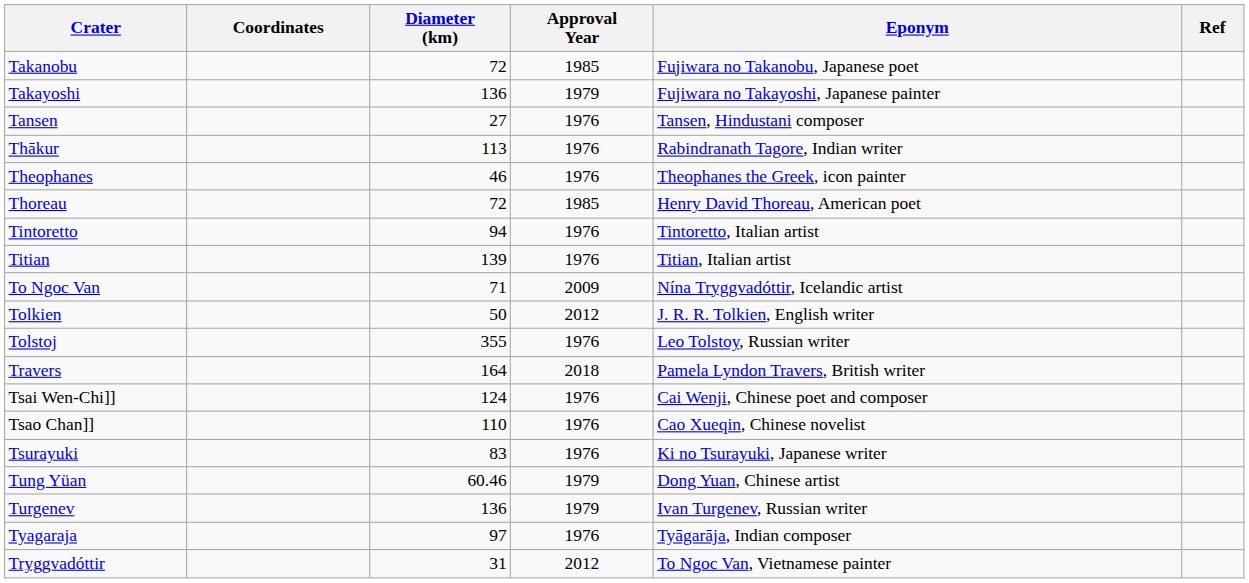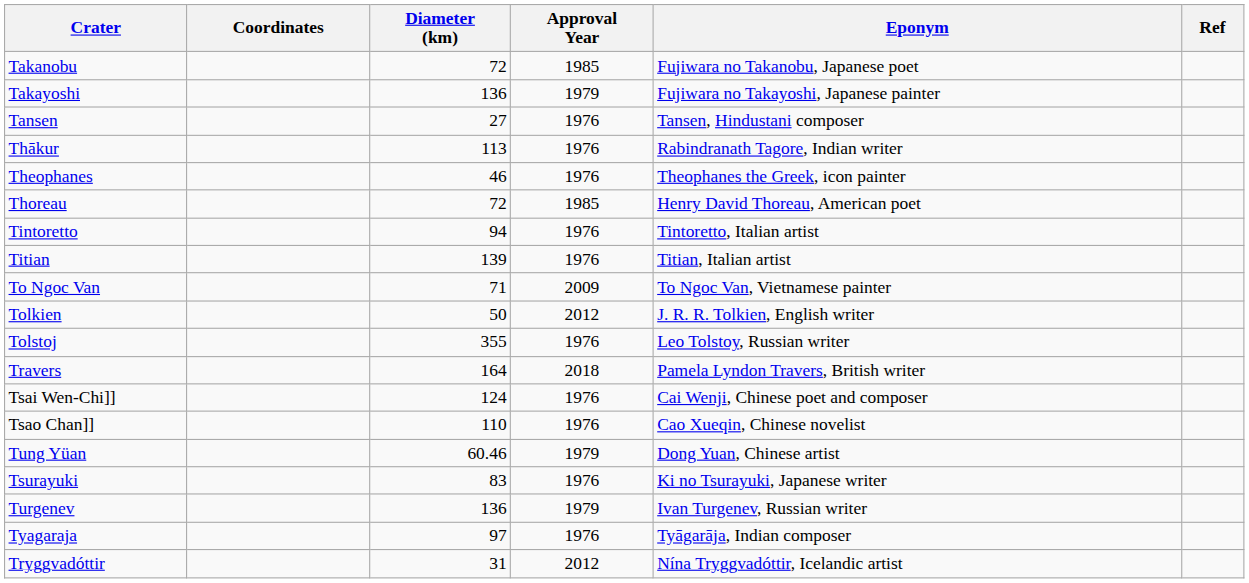(780, 286) Nína Tryggvadóttir, Icelandic artist -> (774, 286) To Ngoc Van, Vietnamese painter
rows swapped: (43, 452) <-> (47, 480)
(774, 563) To Ngoc Van, Vietnamese painter -> (780, 563) Nína Tryggvadóttir, Icelandic artist
